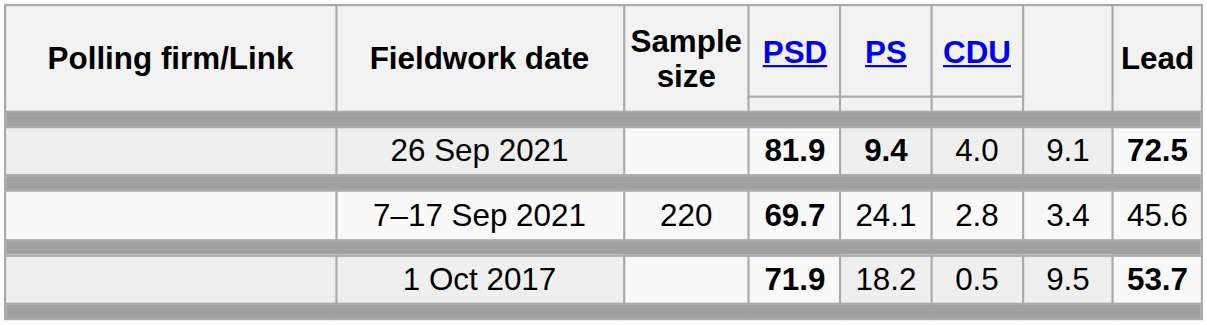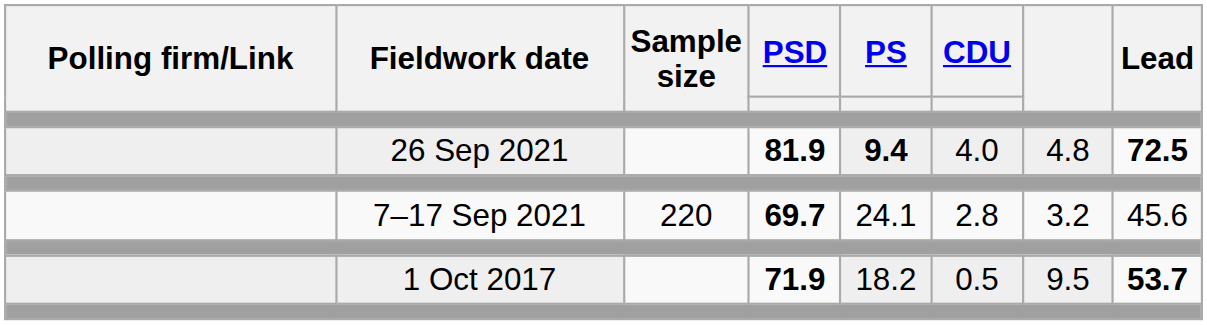(1068, 151) 9.1 -> (1068, 151) 4.8
(1068, 216) 3.4 -> (1068, 216) 3.2
